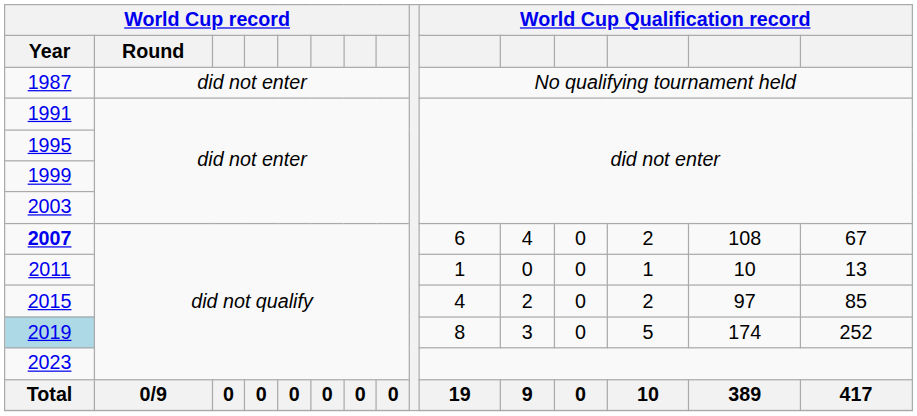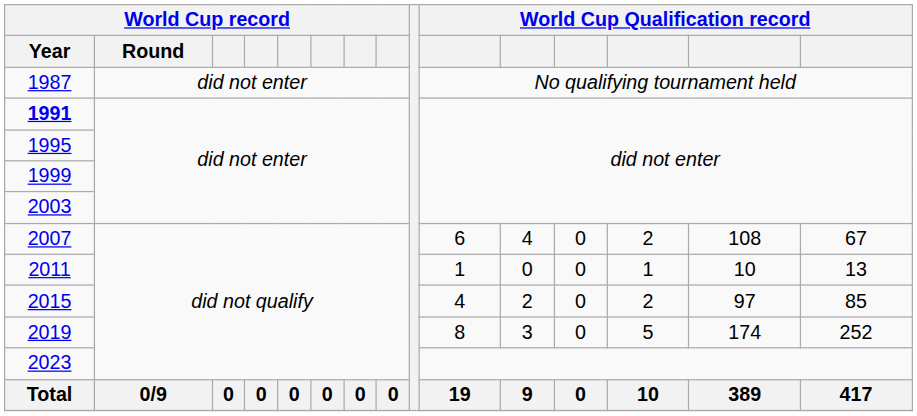(50, 113) normal -> (50, 113) bold
(50, 238) bold -> (50, 238) normal
(50, 332) lightblue background -> (50, 332) no background
